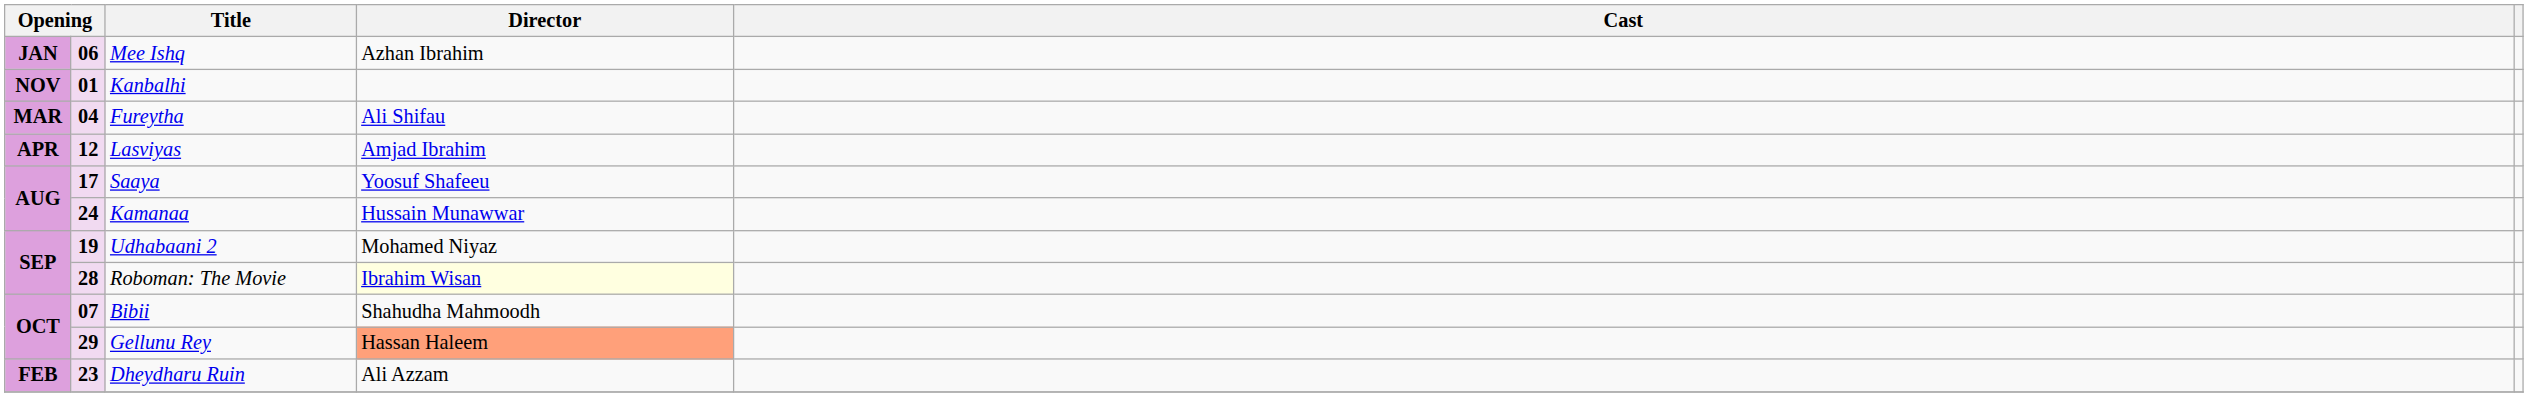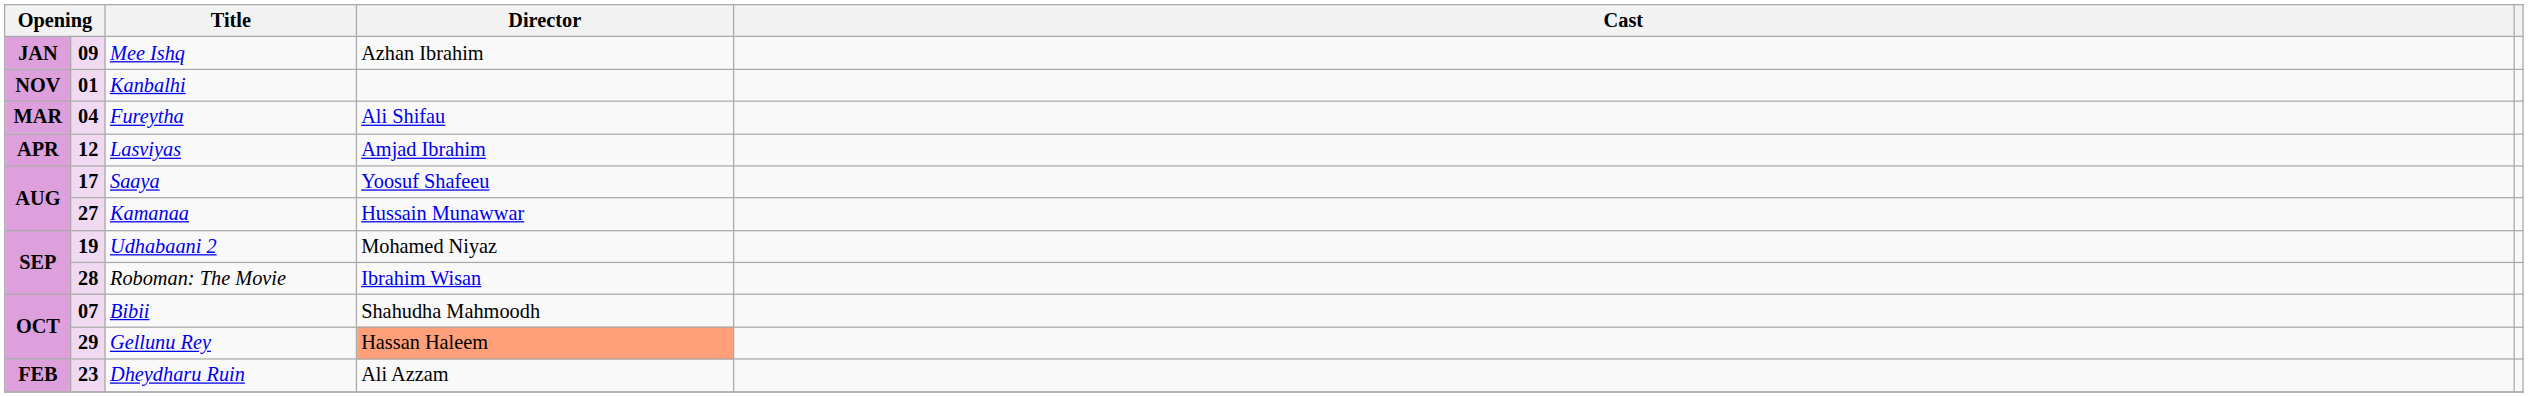(88, 52) 06 -> (88, 52) 09
(88, 213) 24 -> (88, 213) 27
(421, 278) lightyellow background -> (421, 278) no background
